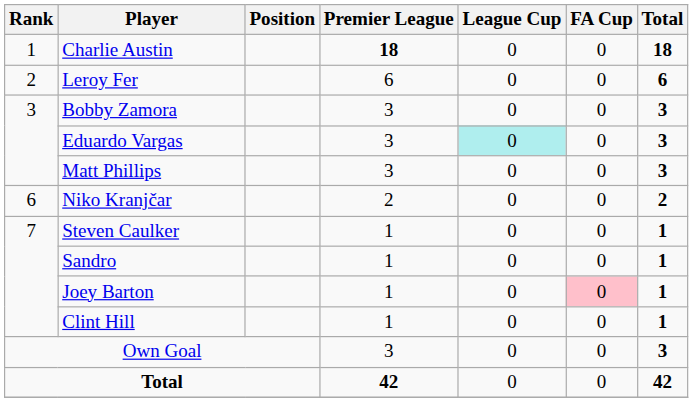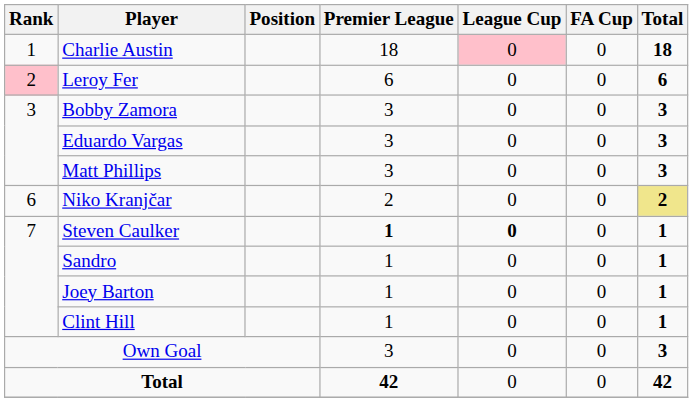(389, 49) bold -> (389, 49) normal
(512, 49) no background -> (512, 49) pink background
(31, 79) no background -> (31, 79) pink background
(512, 140) paleturquoise background -> (512, 140) no background
(662, 200) no background -> (662, 200) khaki background
(389, 230) normal -> (389, 230) bold
(512, 230) normal -> (512, 230) bold
(602, 291) pink background -> (602, 291) no background
